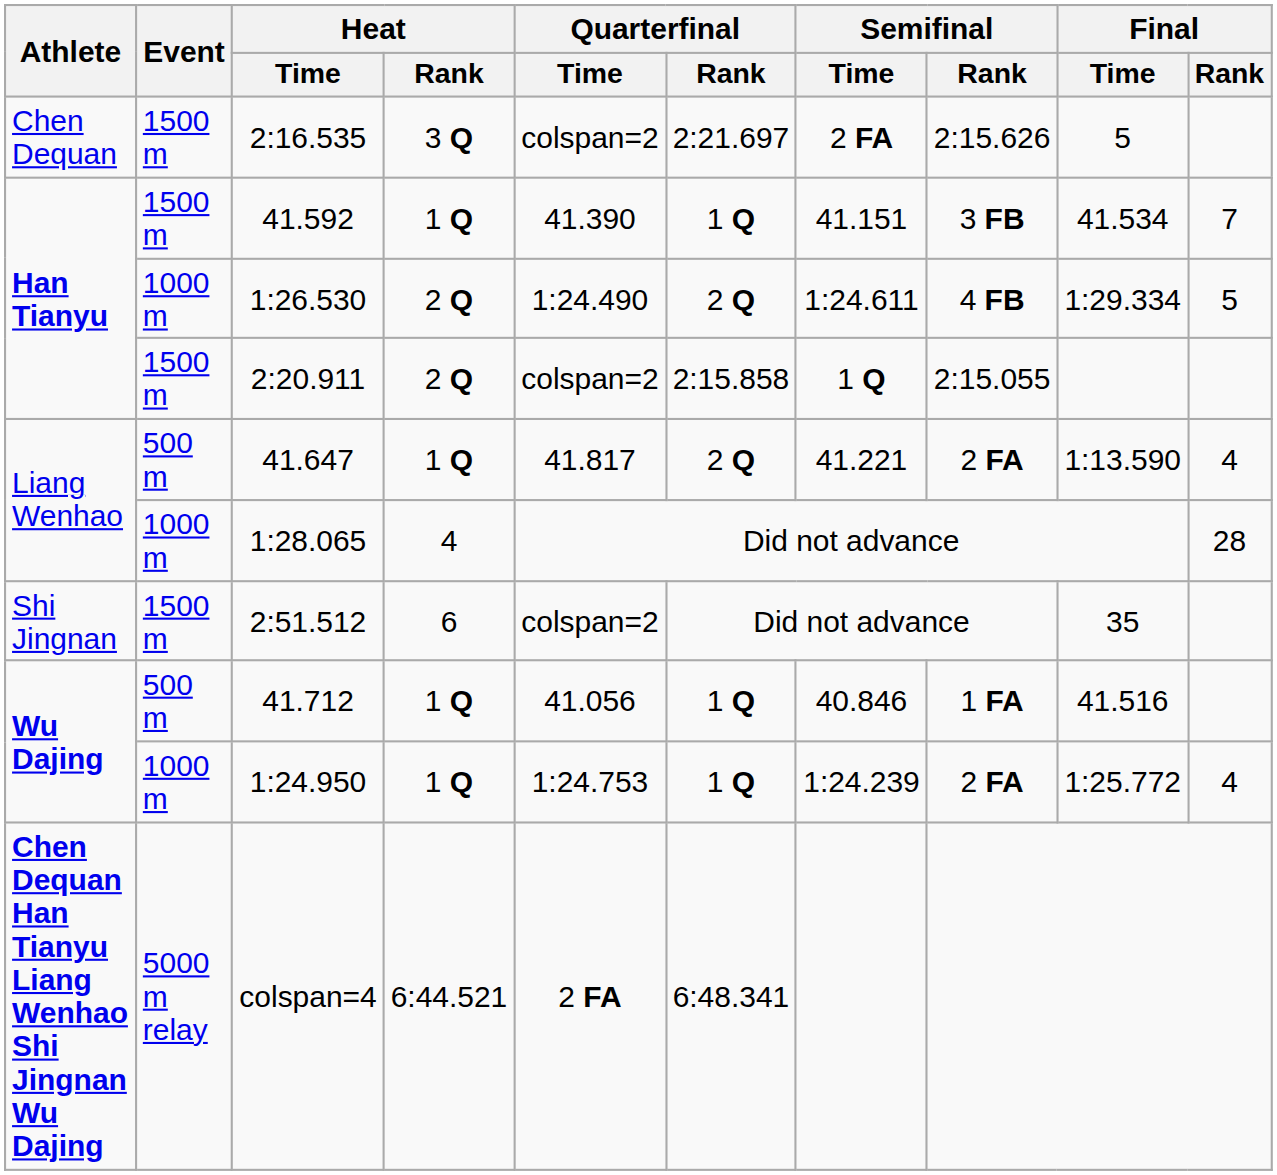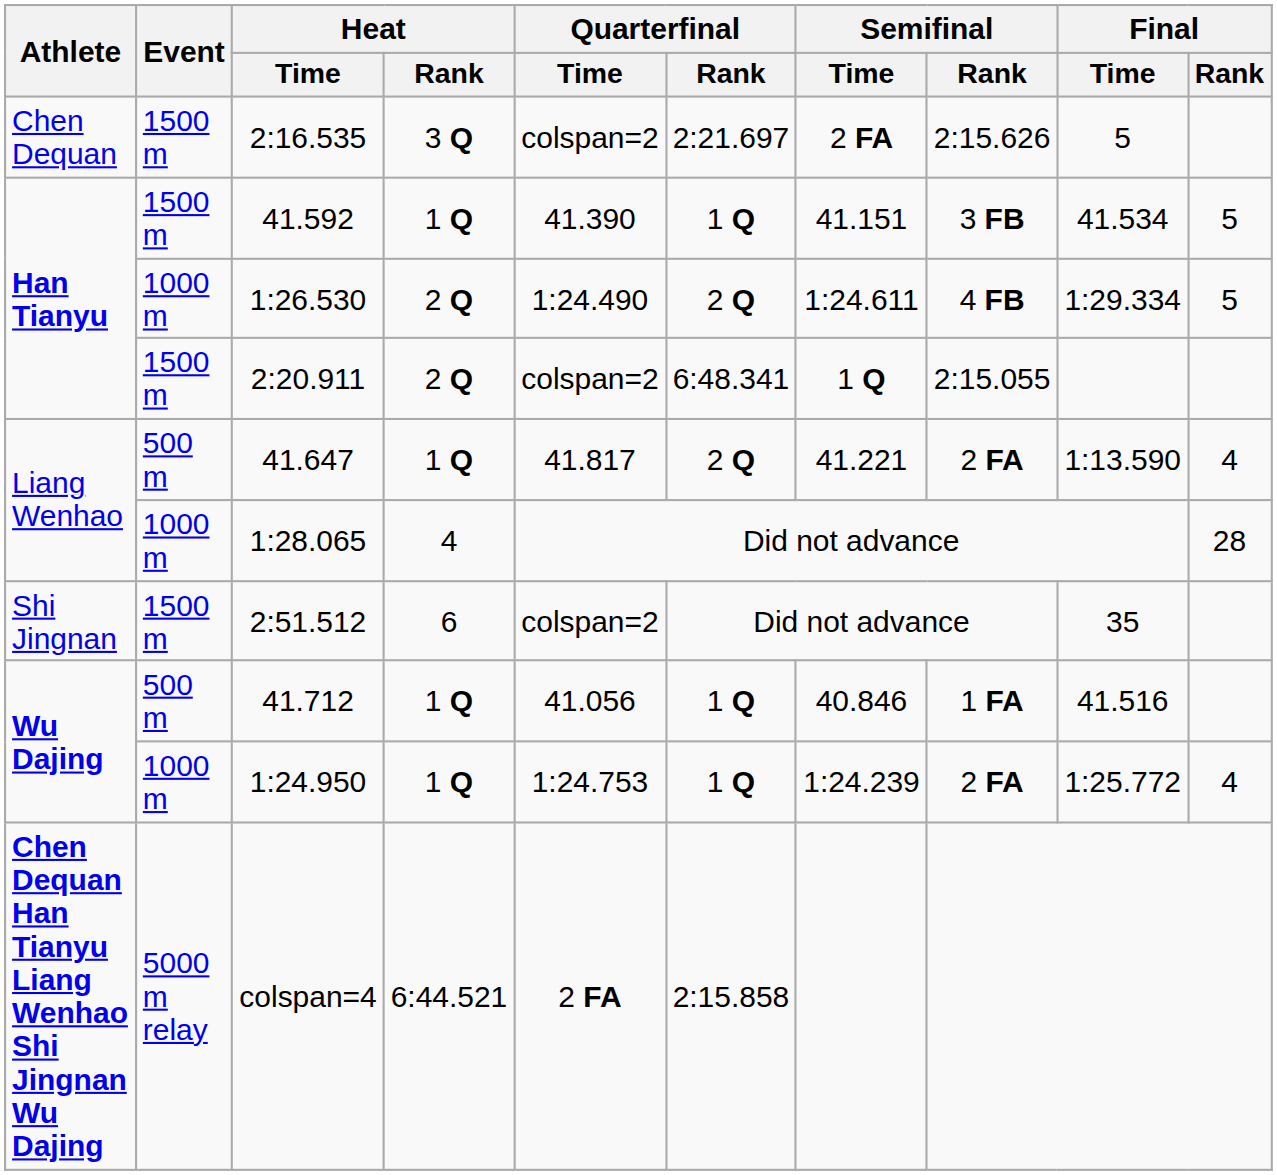(1229, 218) 7 -> (1229, 218) 5
(731, 380) 2:15.858 -> (731, 380) 6:48.341
(731, 996) 6:48.341 -> (731, 996) 2:15.858
